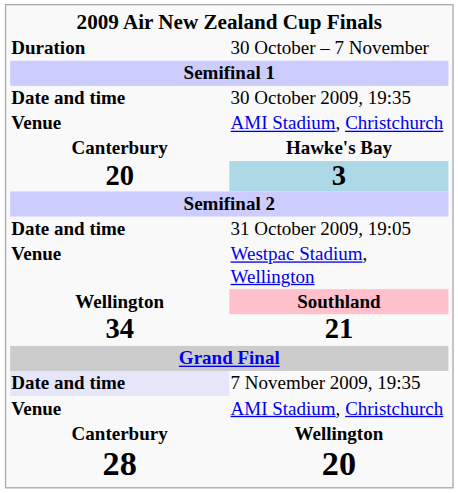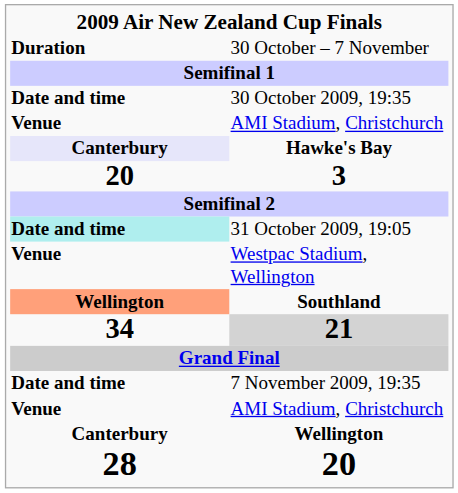(120, 148) no background -> (120, 148) lavender background
(339, 175) lightblue background -> (339, 175) no background
(68, 229) no background -> (68, 229) paleturquoise background
(120, 302) no background -> (120, 302) lightsalmon background
(339, 302) pink background -> (339, 302) no background
(339, 329) no background -> (339, 329) lightgrey background
(68, 383) lavender background -> (68, 383) no background
